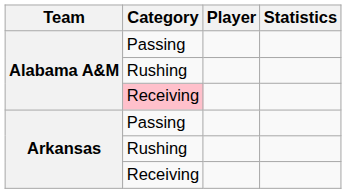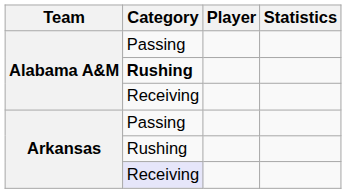(157, 70) normal -> (160, 70) bold
(163, 96) pink background -> (163, 96) no background
(163, 174) no background -> (163, 174) lavender background
